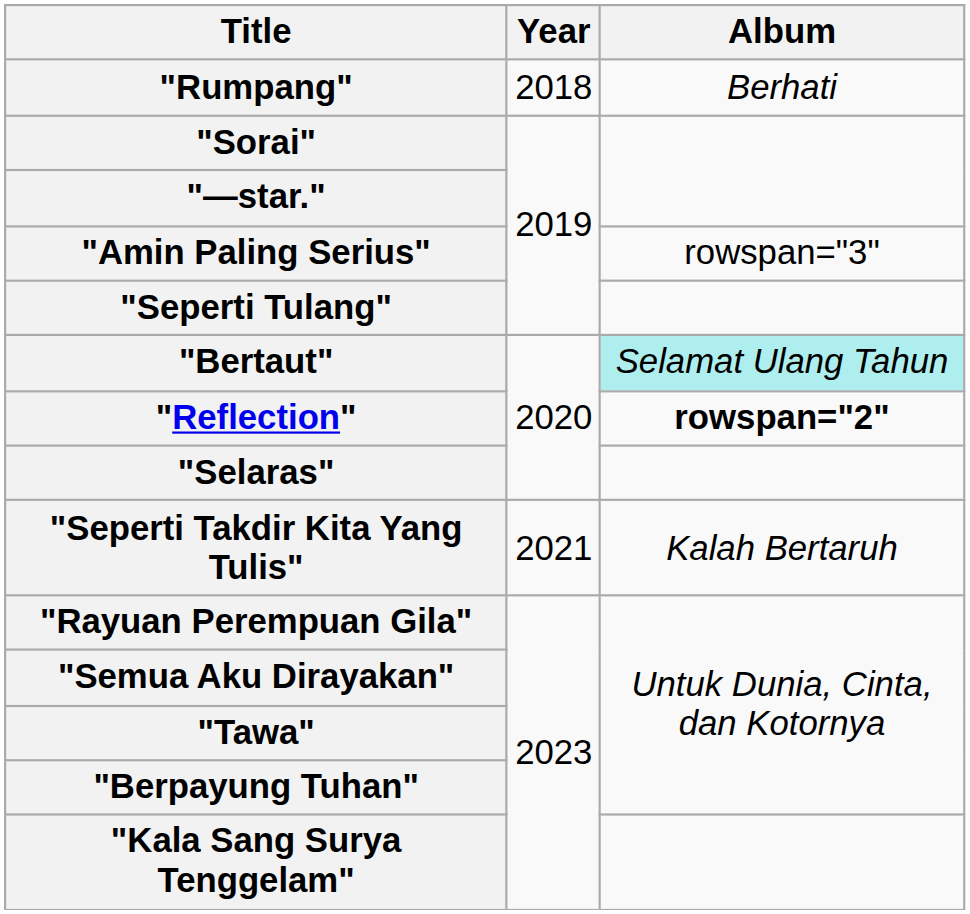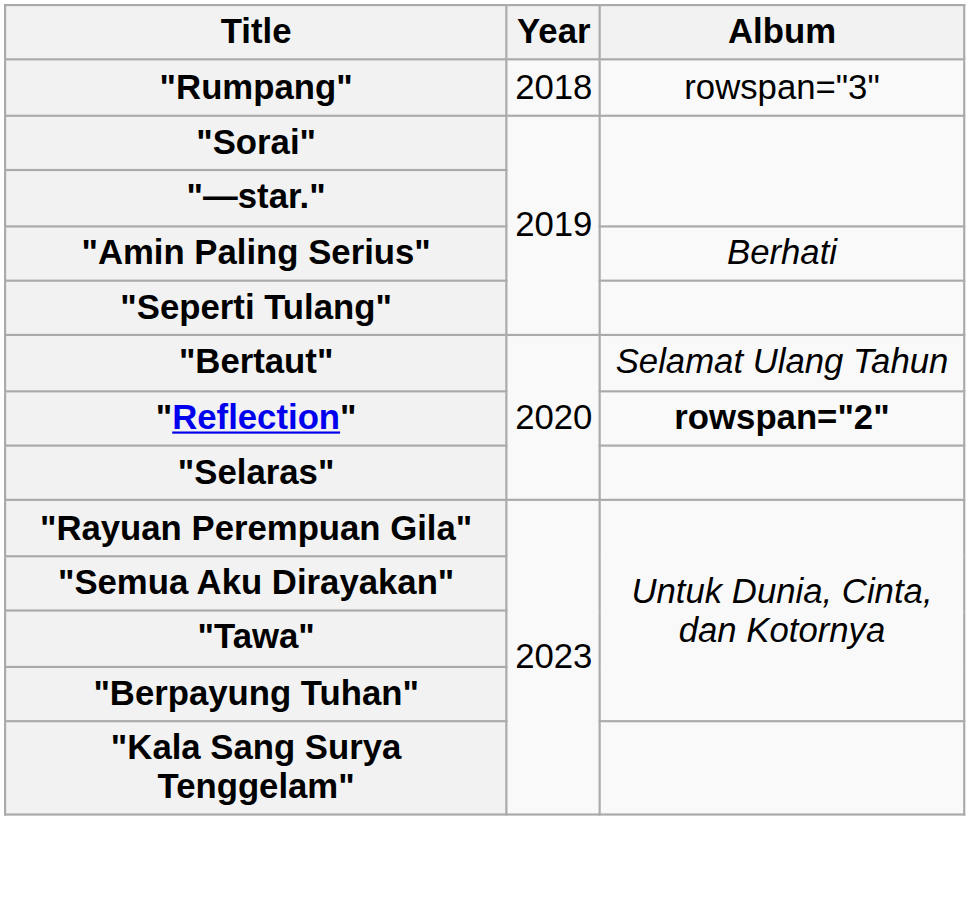(782, 87) Berhati -> (782, 87) rowspan="3"
(782, 252) rowspan="3" -> (782, 252) Berhati
(782, 362) paleturquoise background -> (782, 362) no background
- row: (256, 547)
